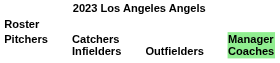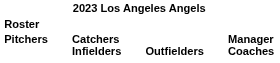(251, 45) lightgreen background -> (251, 45) no background
